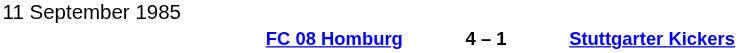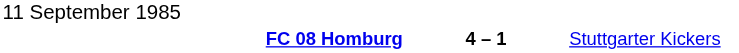(652, 39) bold -> (645, 39) normal
